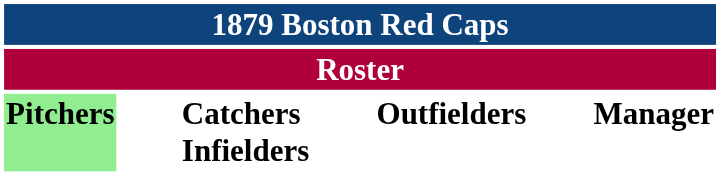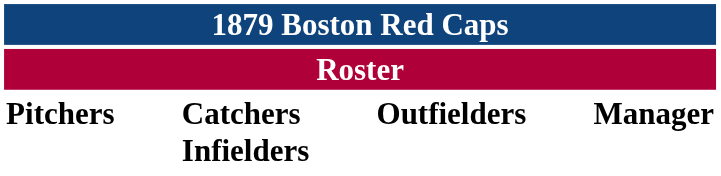(60, 113) lightgreen background -> (60, 113) no background
